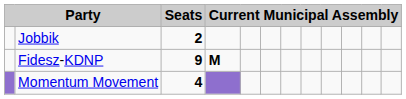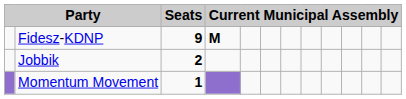rows swapped: (61, 60) <-> (38, 37)
(198, 82) 4 -> (198, 82) 1
